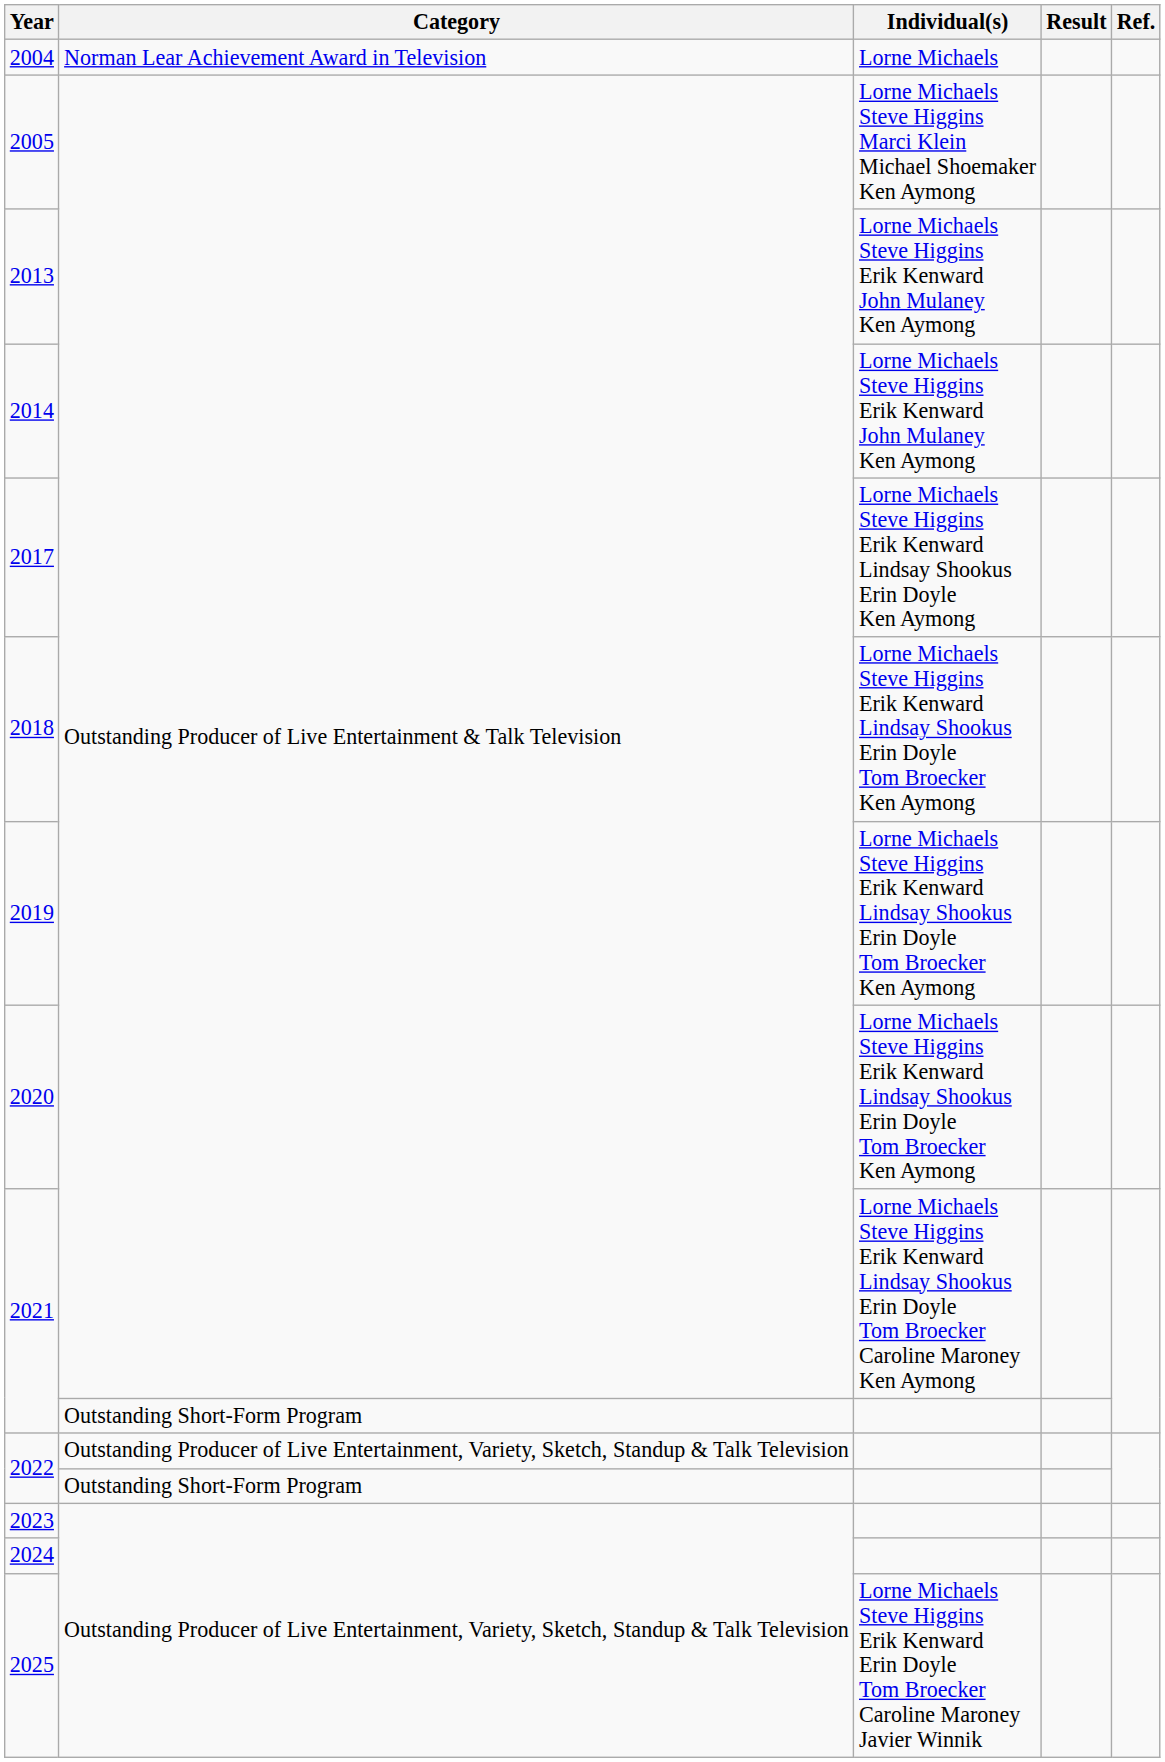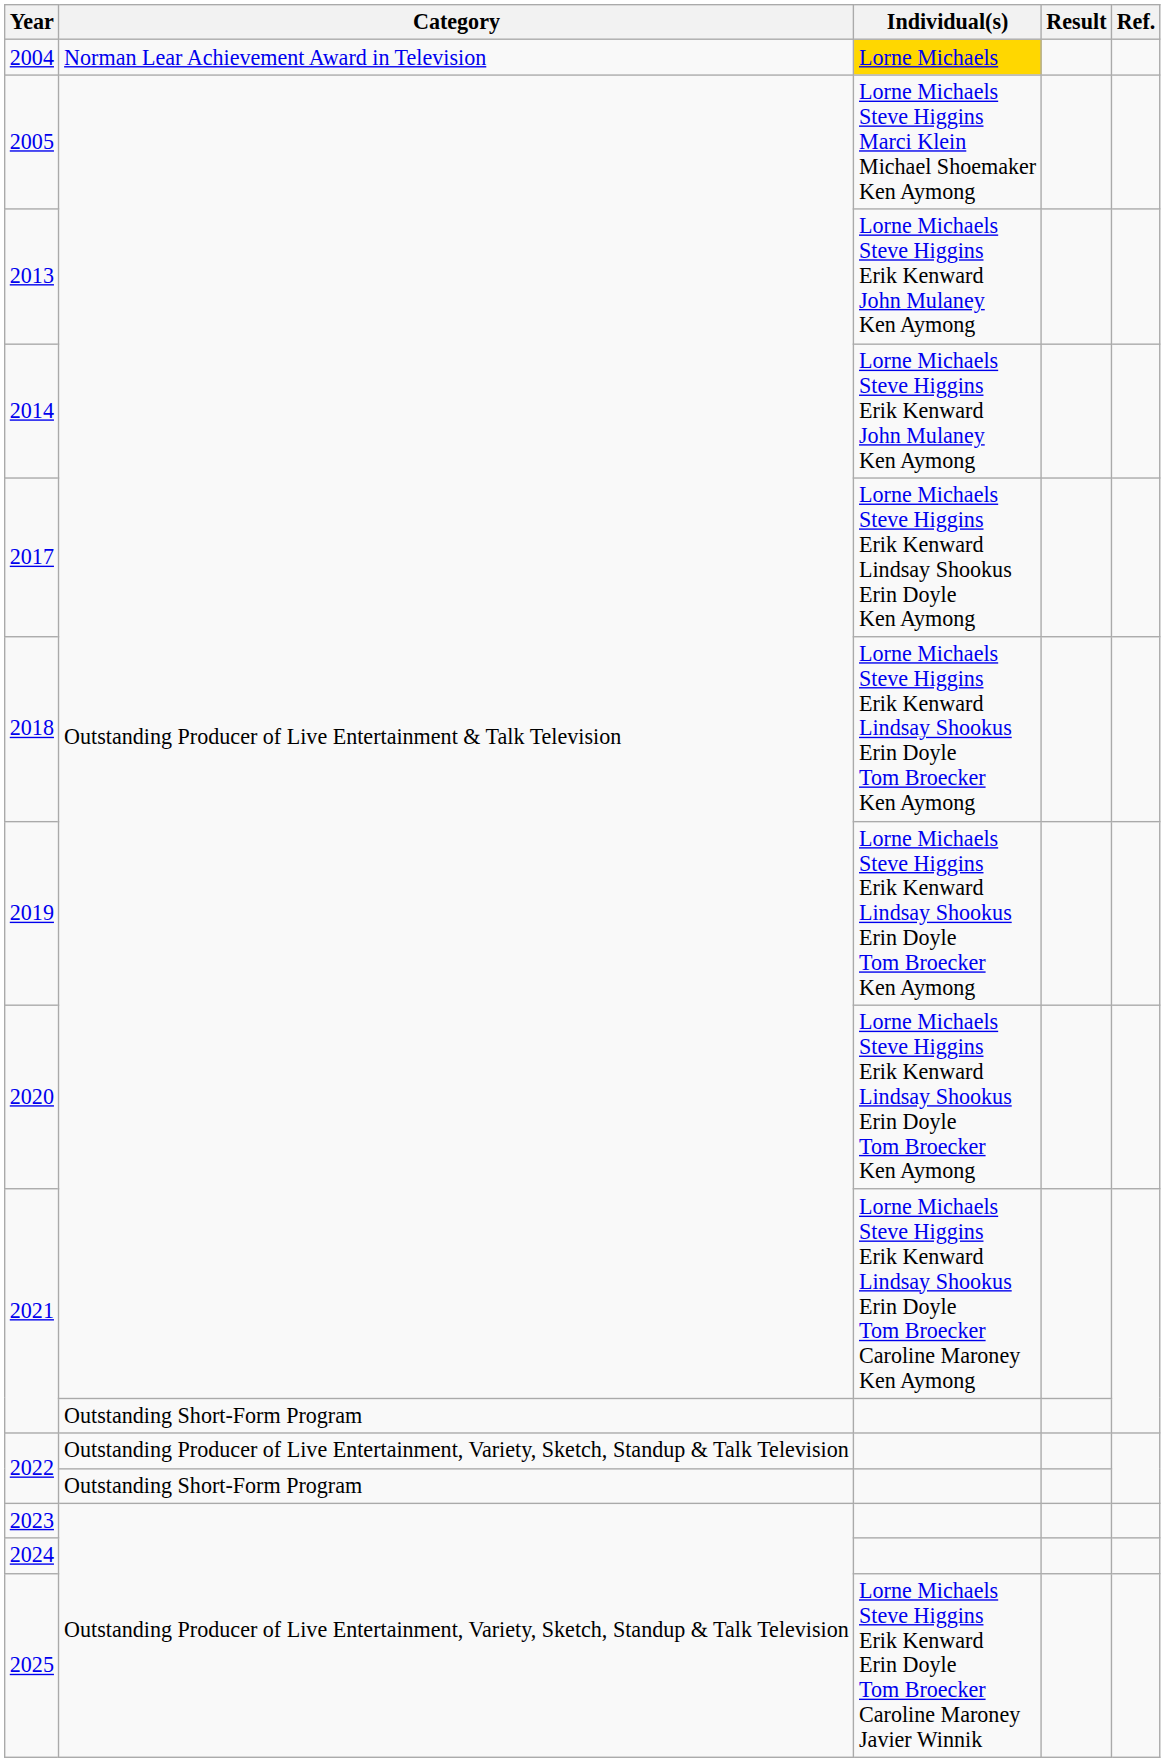(929, 57) no background -> (929, 57) gold background
